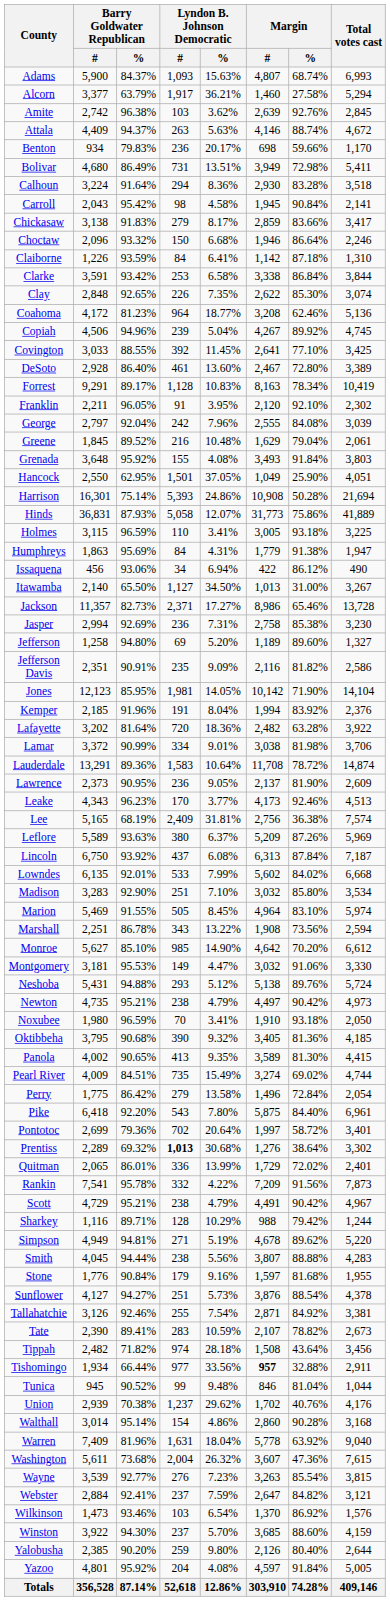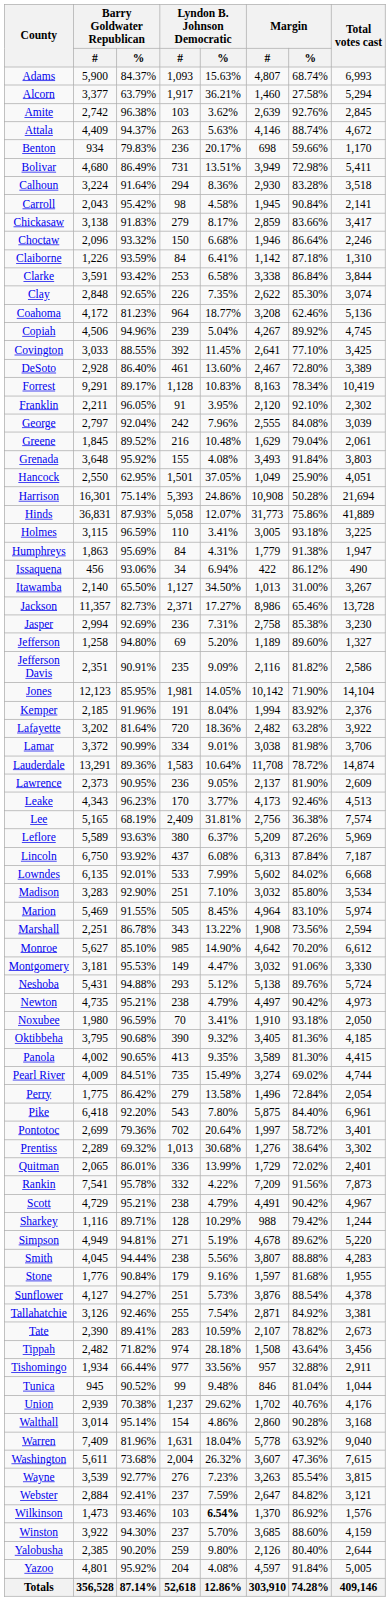(180, 1148) bold -> (180, 1148) normal
(267, 1367) bold -> (267, 1367) normal
(223, 1514) normal -> (223, 1514) bold
